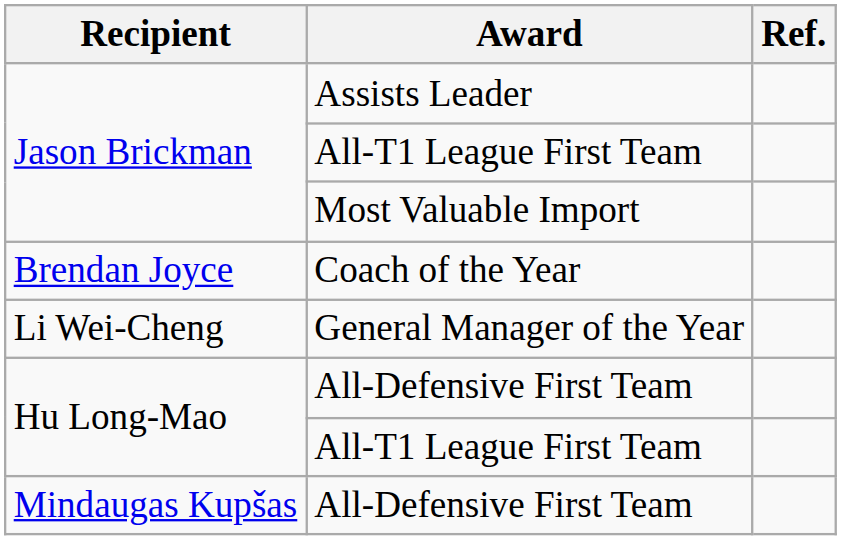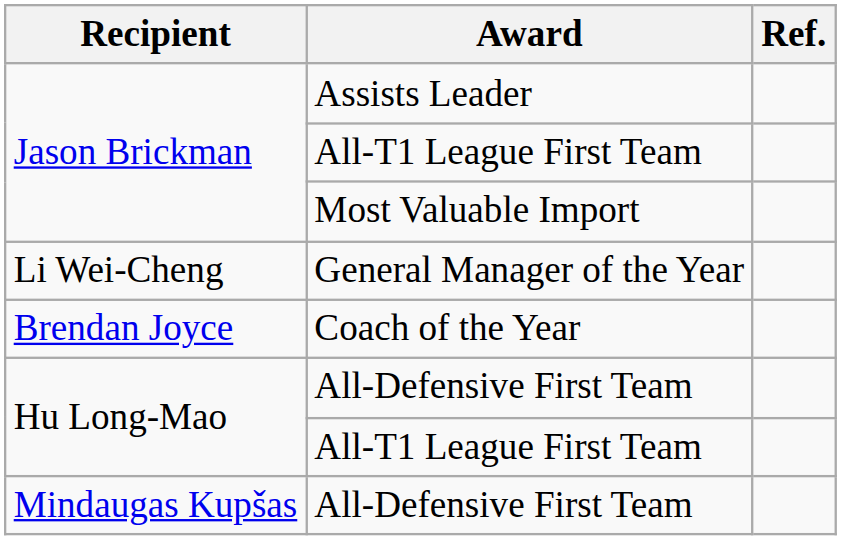rows swapped: (119, 328) <-> (123, 269)
